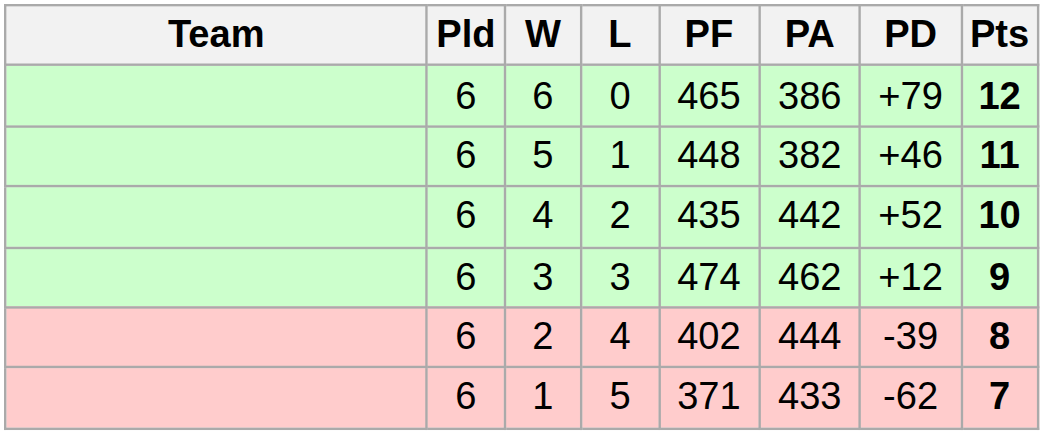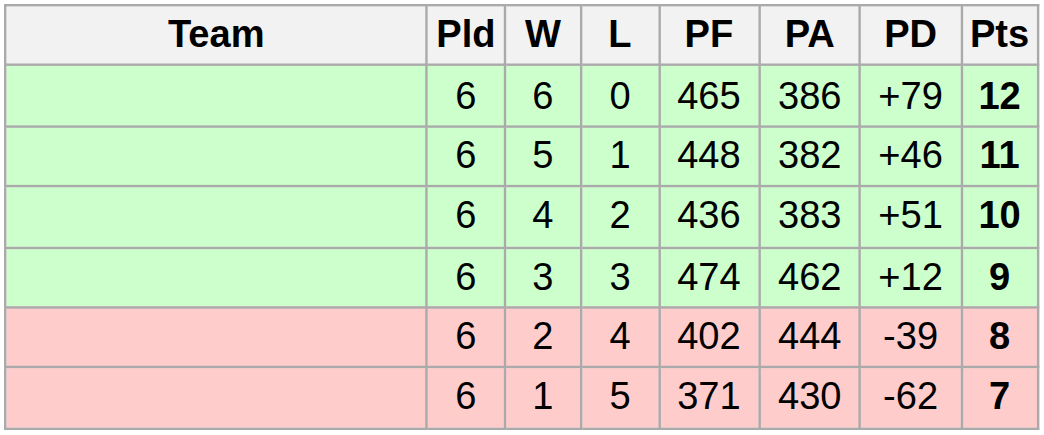(709, 215) 435 -> (709, 215) 436
(810, 215) 442 -> (810, 215) 383
(911, 215) +52 -> (911, 215) +51
(810, 397) 433 -> (810, 397) 430
